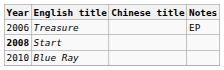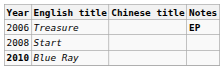(195, 27) normal -> (195, 27) bold
(18, 42) bold -> (18, 42) normal
(18, 58) normal -> (18, 58) bold
